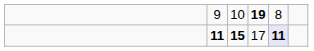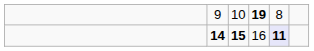(217, 35) 11 -> (218, 35) 14
(258, 35) 17 -> (259, 35) 16
